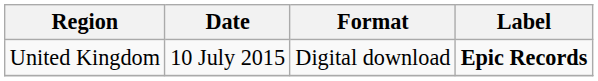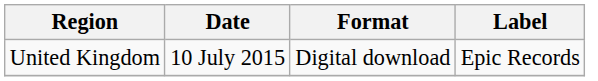(524, 57) bold -> (520, 57) normal
